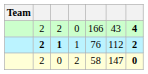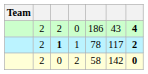(96, 28) 166 -> (96, 28) 186
(42, 45) bold -> (42, 45) normal
(96, 45) 76 -> (96, 45) 78
(116, 45) 112 -> (116, 45) 117
(116, 61) 147 -> (116, 61) 142
